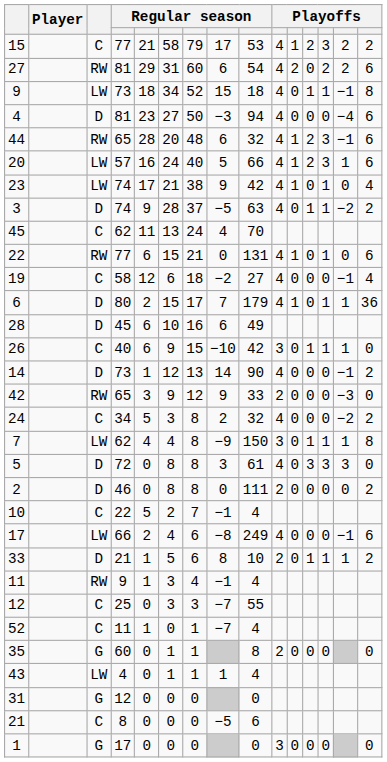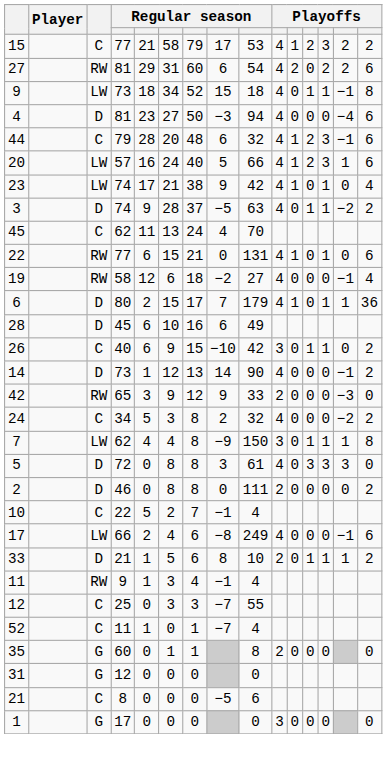(99, 140) RW -> (99, 140) C
(123, 140) 65 -> (123, 140) 79
(99, 279) C -> (99, 279) RW
(345, 349) 1 -> (345, 349) 0
(369, 349) 0 -> (369, 349) 2
- row: (17, 676)
